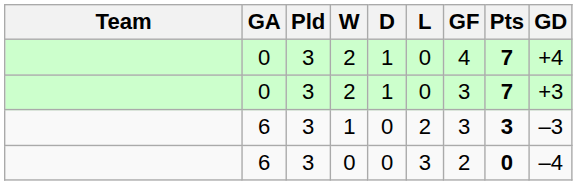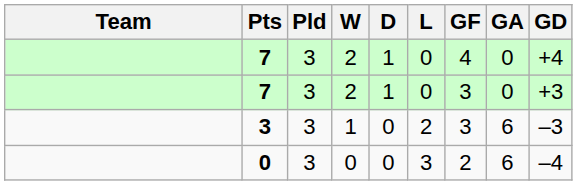columns swapped: (507, 22) <-> (264, 22)
